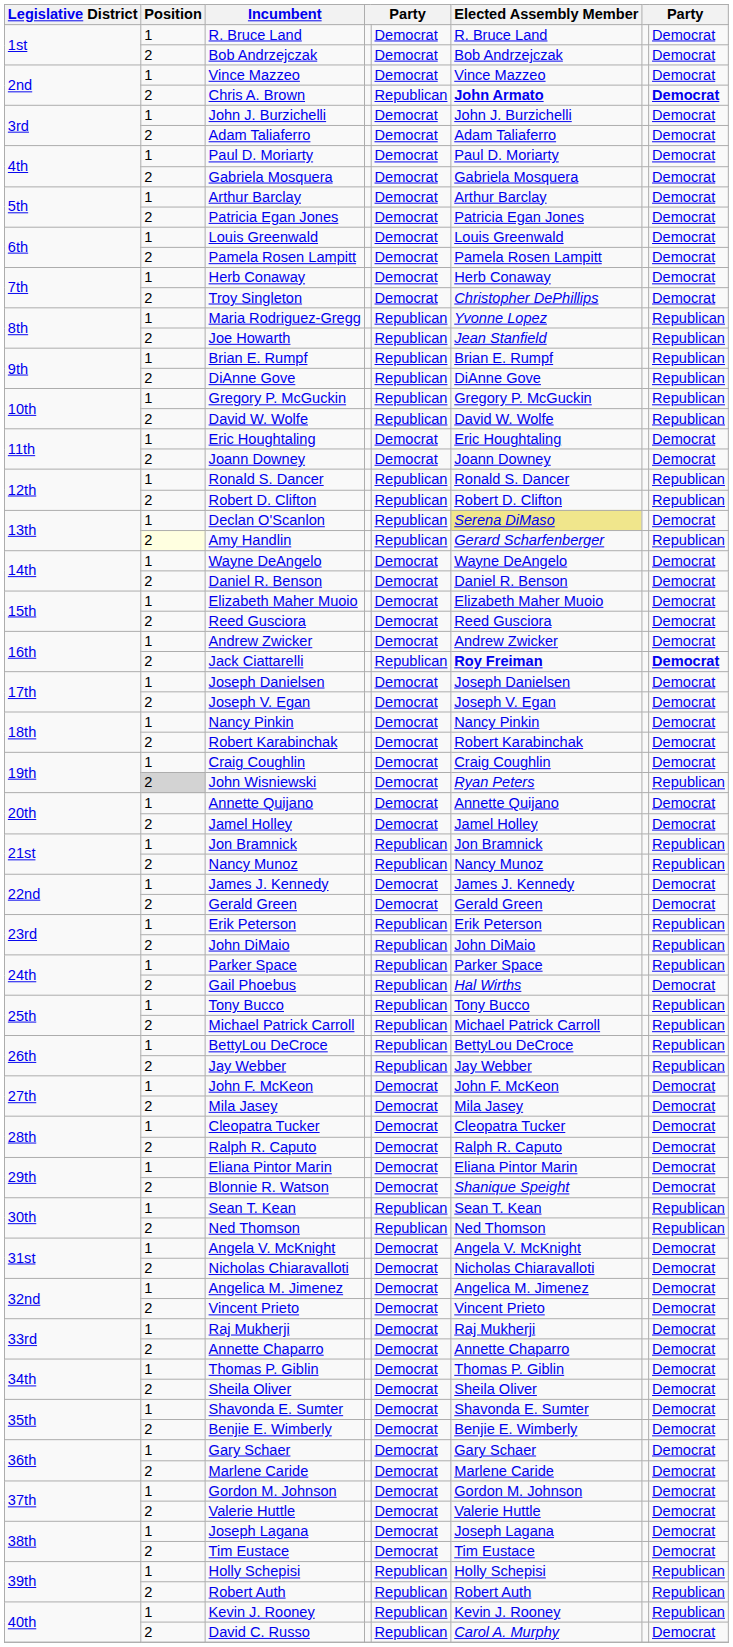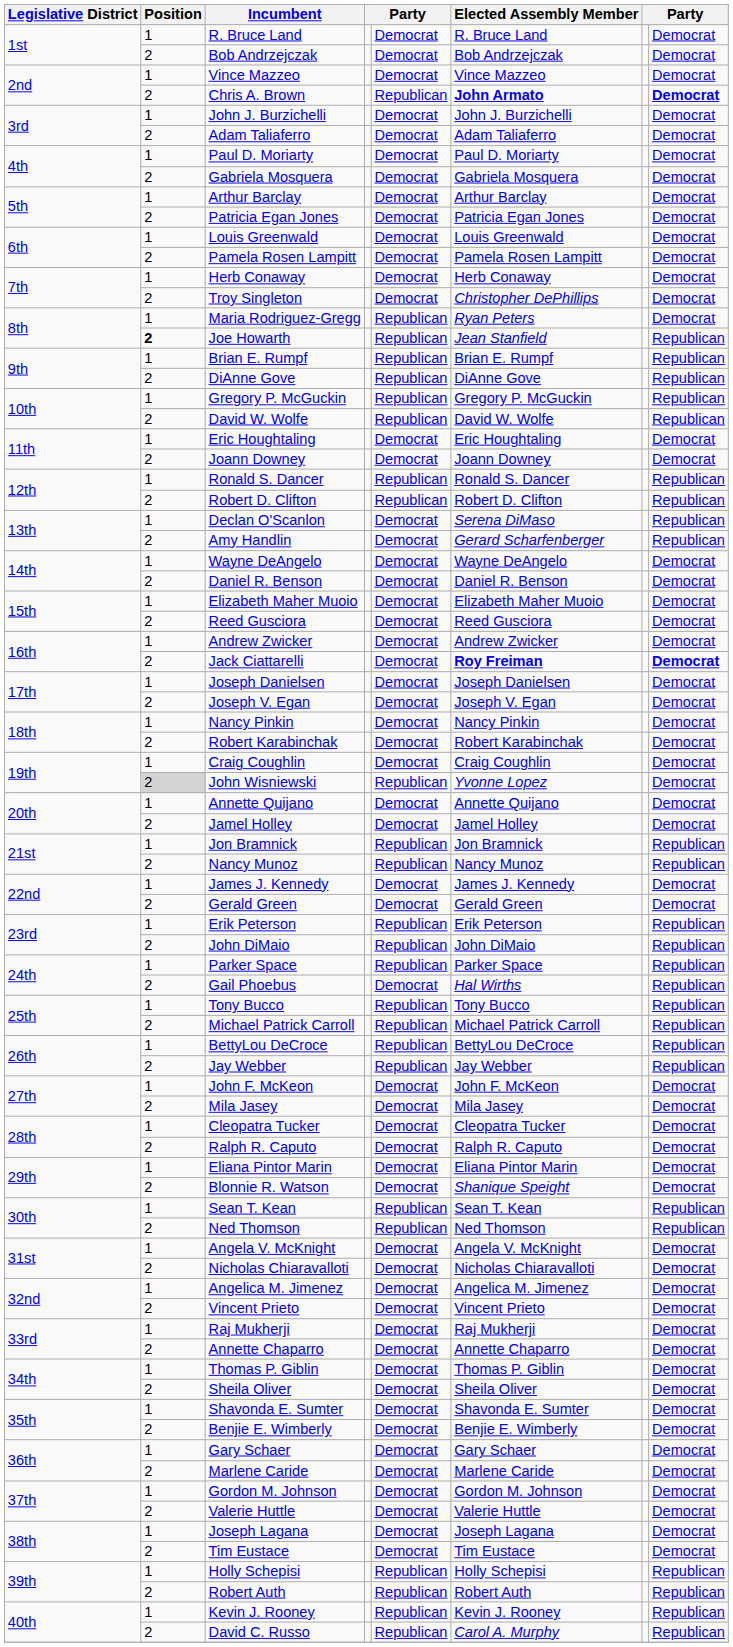(501, 318) Yvonne Lopez -> (494, 318) Ryan Peters
(689, 318) Republican -> (684, 318) Democrat
(148, 338) normal -> (148, 338) bold
(411, 520) Republican -> (406, 520) Democrat
(505, 520) khaki background -> (505, 520) no background
(684, 520) Democrat -> (689, 520) Republican
(148, 540) lightyellow background -> (148, 540) no background
(411, 540) Republican -> (406, 540) Democrat
(411, 661) Republican -> (406, 661) Democrat
(406, 783) Democrat -> (411, 783) Republican
(494, 783) Ryan Peters -> (501, 783) Yvonne Lopez
(689, 783) Republican -> (684, 783) Democrat
(411, 985) Republican -> (406, 985) Democrat
(684, 985) Democrat -> (689, 985) Republican
(684, 1632) Democrat -> (689, 1632) Republican
